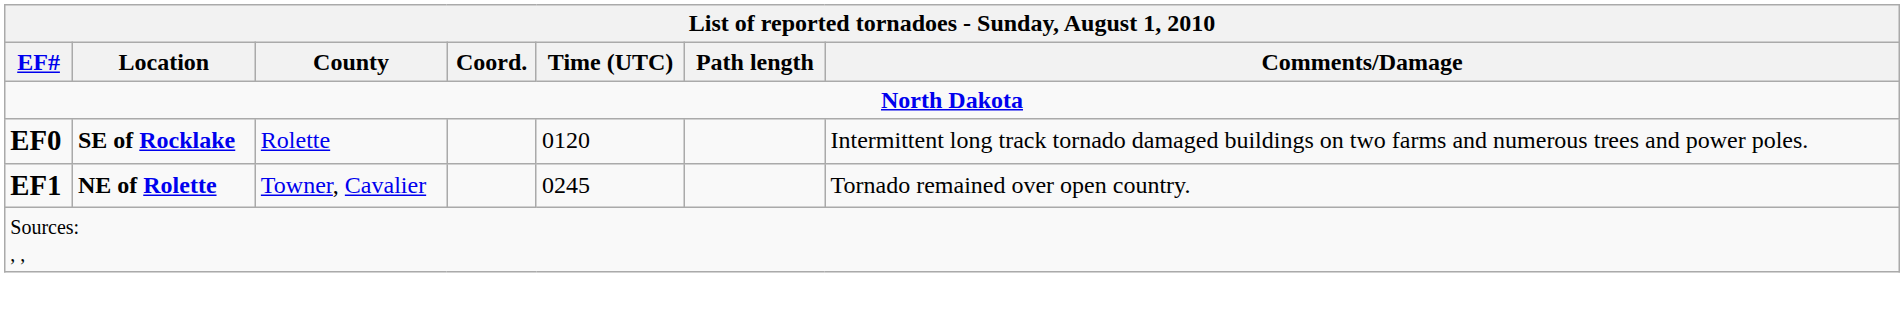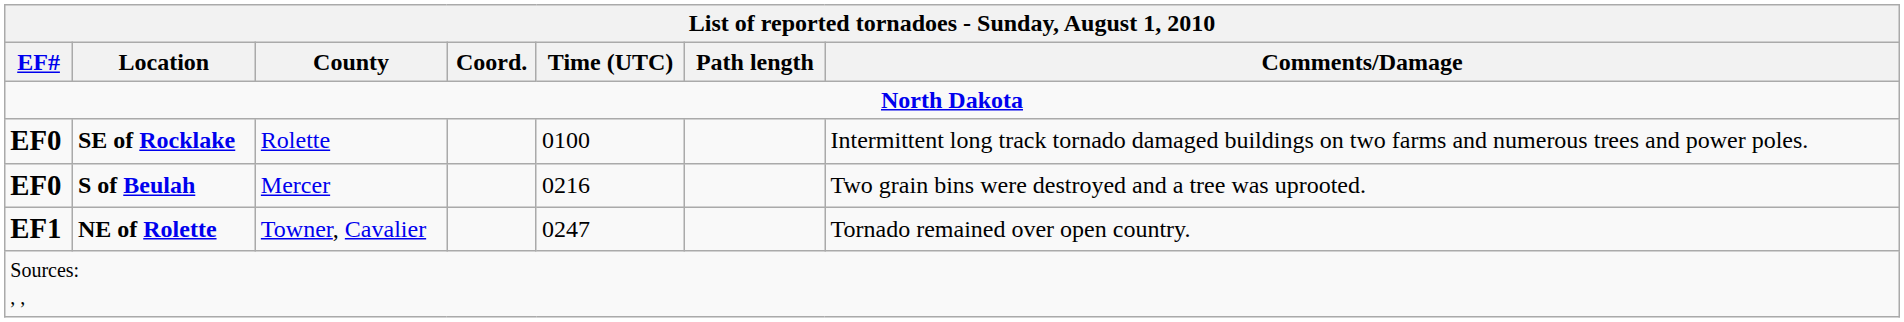(566, 140) 0120 -> (566, 140) 0100
+ row: (137, 184)
(566, 184) 0245 -> (566, 228) 0247
